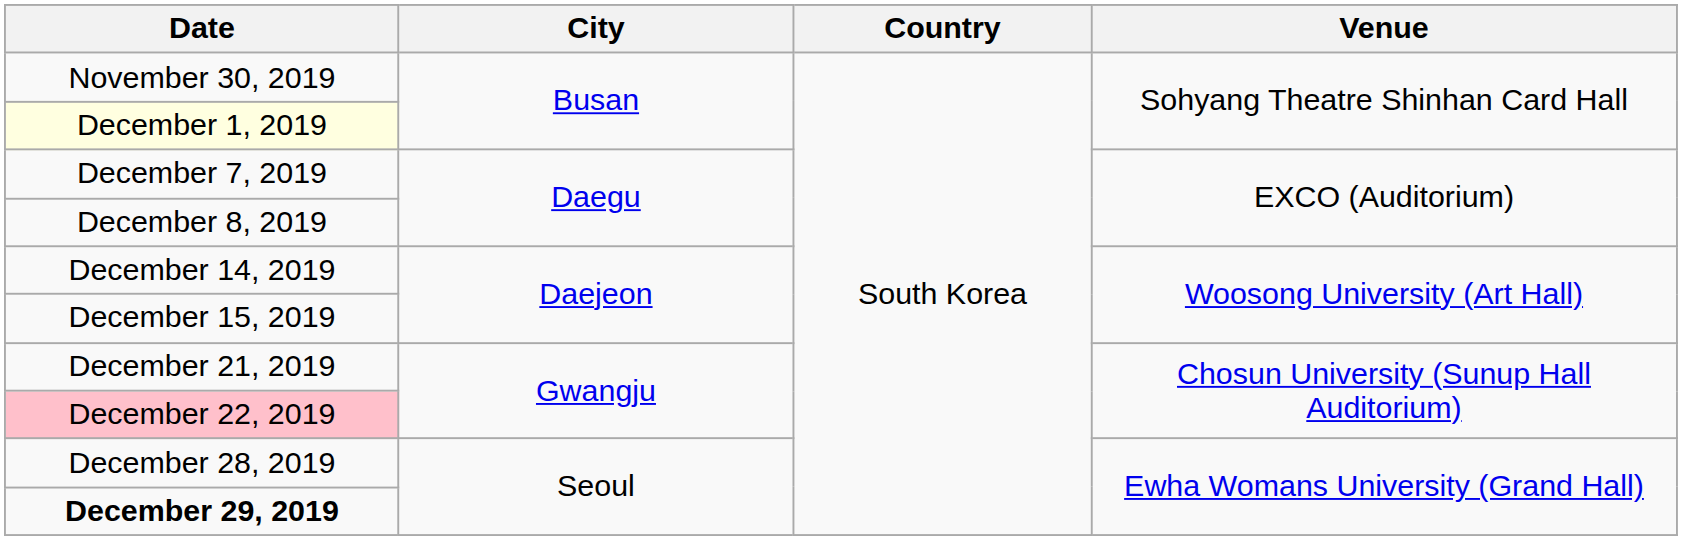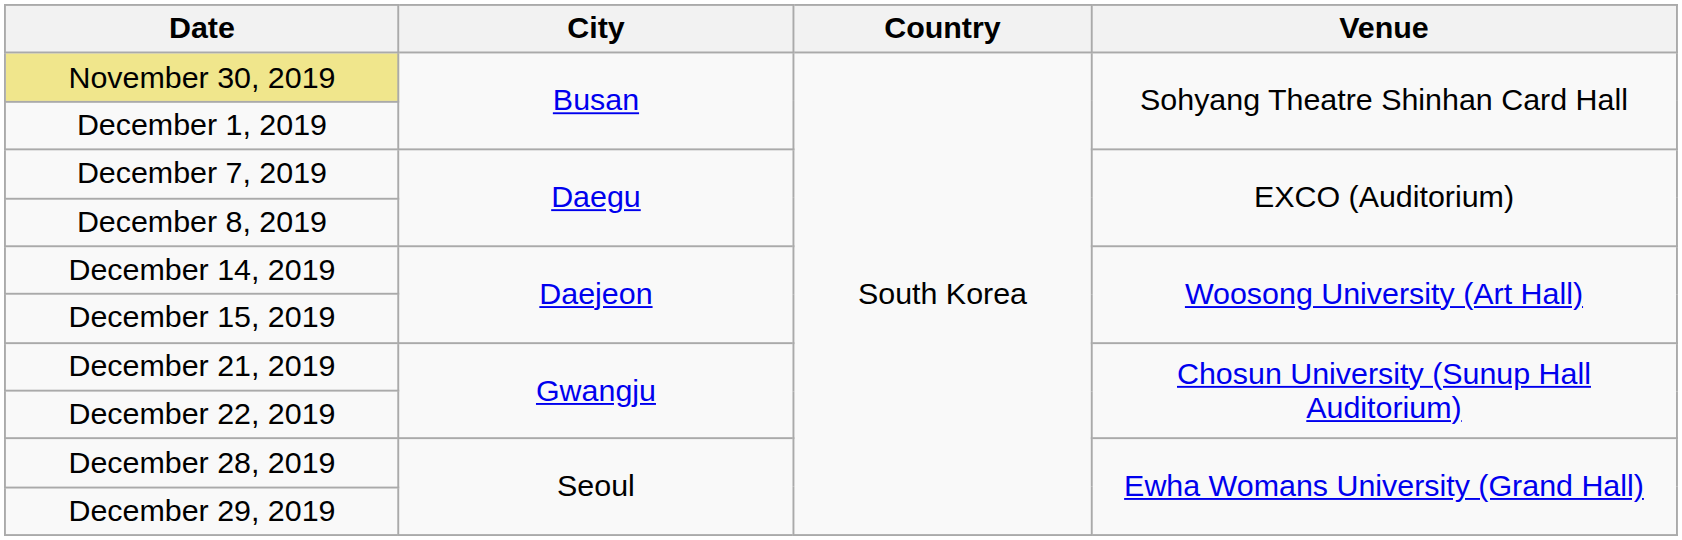(202, 76) no background -> (202, 76) khaki background
(202, 125) lightyellow background -> (202, 125) no background
(202, 414) pink background -> (202, 414) no background
(202, 510) bold -> (202, 510) normal
